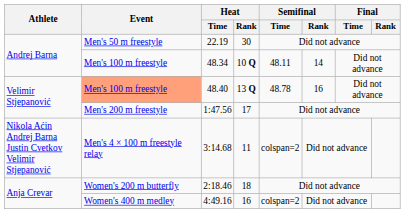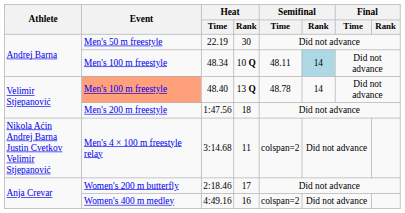(318, 63) no background -> (318, 63) lightblue background
(318, 90) 16 -> (318, 90) 14
(246, 111) 17 -> (246, 111) 18
(246, 186) 18 -> (246, 186) 17
